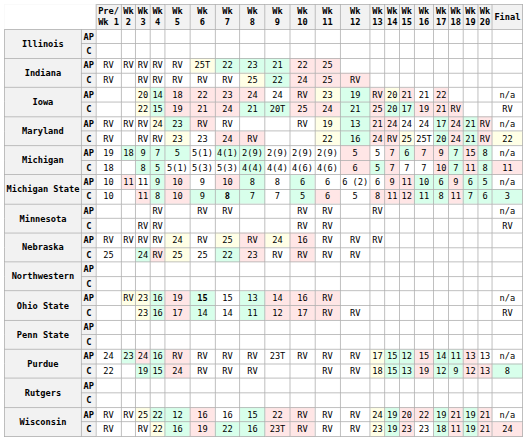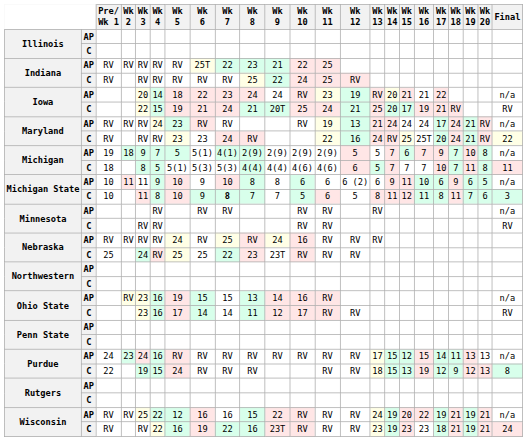(470, 153) 15 -> (470, 153) 10
(277, 254) RV -> (277, 254) 23T
(202, 298) bold -> (202, 298) normal
(277, 356) 23T -> (277, 356) RV
(456, 429) 11 -> (456, 429) 21
